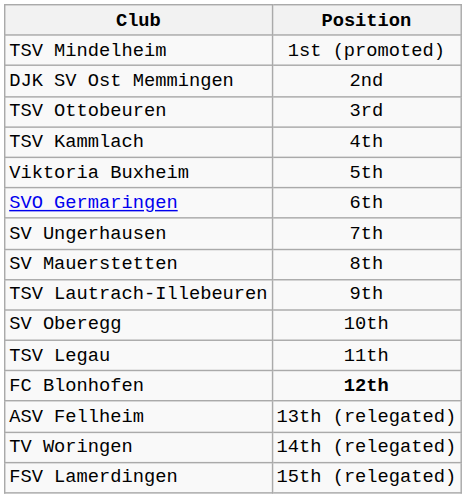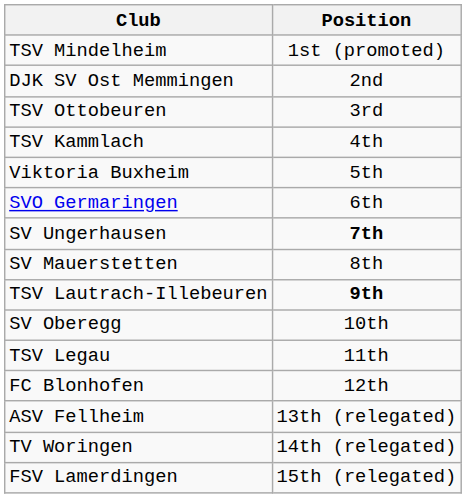(366, 234) normal -> (366, 234) bold
(366, 295) normal -> (366, 295) bold
(366, 386) bold -> (366, 386) normal
